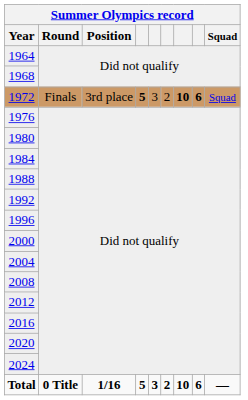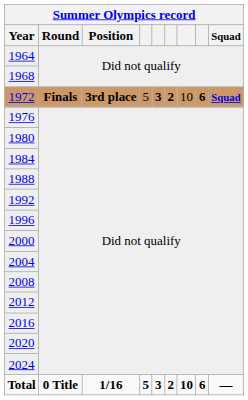(60, 96) normal -> (60, 96) bold
(109, 96) normal -> (111, 96) bold
(142, 96) bold -> (146, 96) normal
(155, 96) normal -> (158, 96) bold
(167, 96) normal -> (171, 96) bold
(183, 96) bold -> (186, 96) normal
(222, 97) normal -> (226, 96) bold
